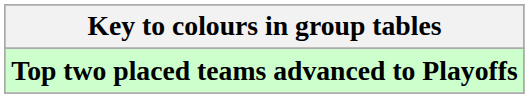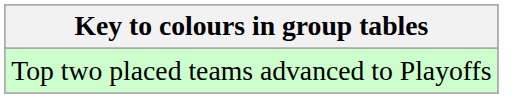(264, 70) bold -> (251, 70) normal
